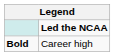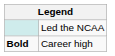(74, 28) bold -> (73, 28) normal
